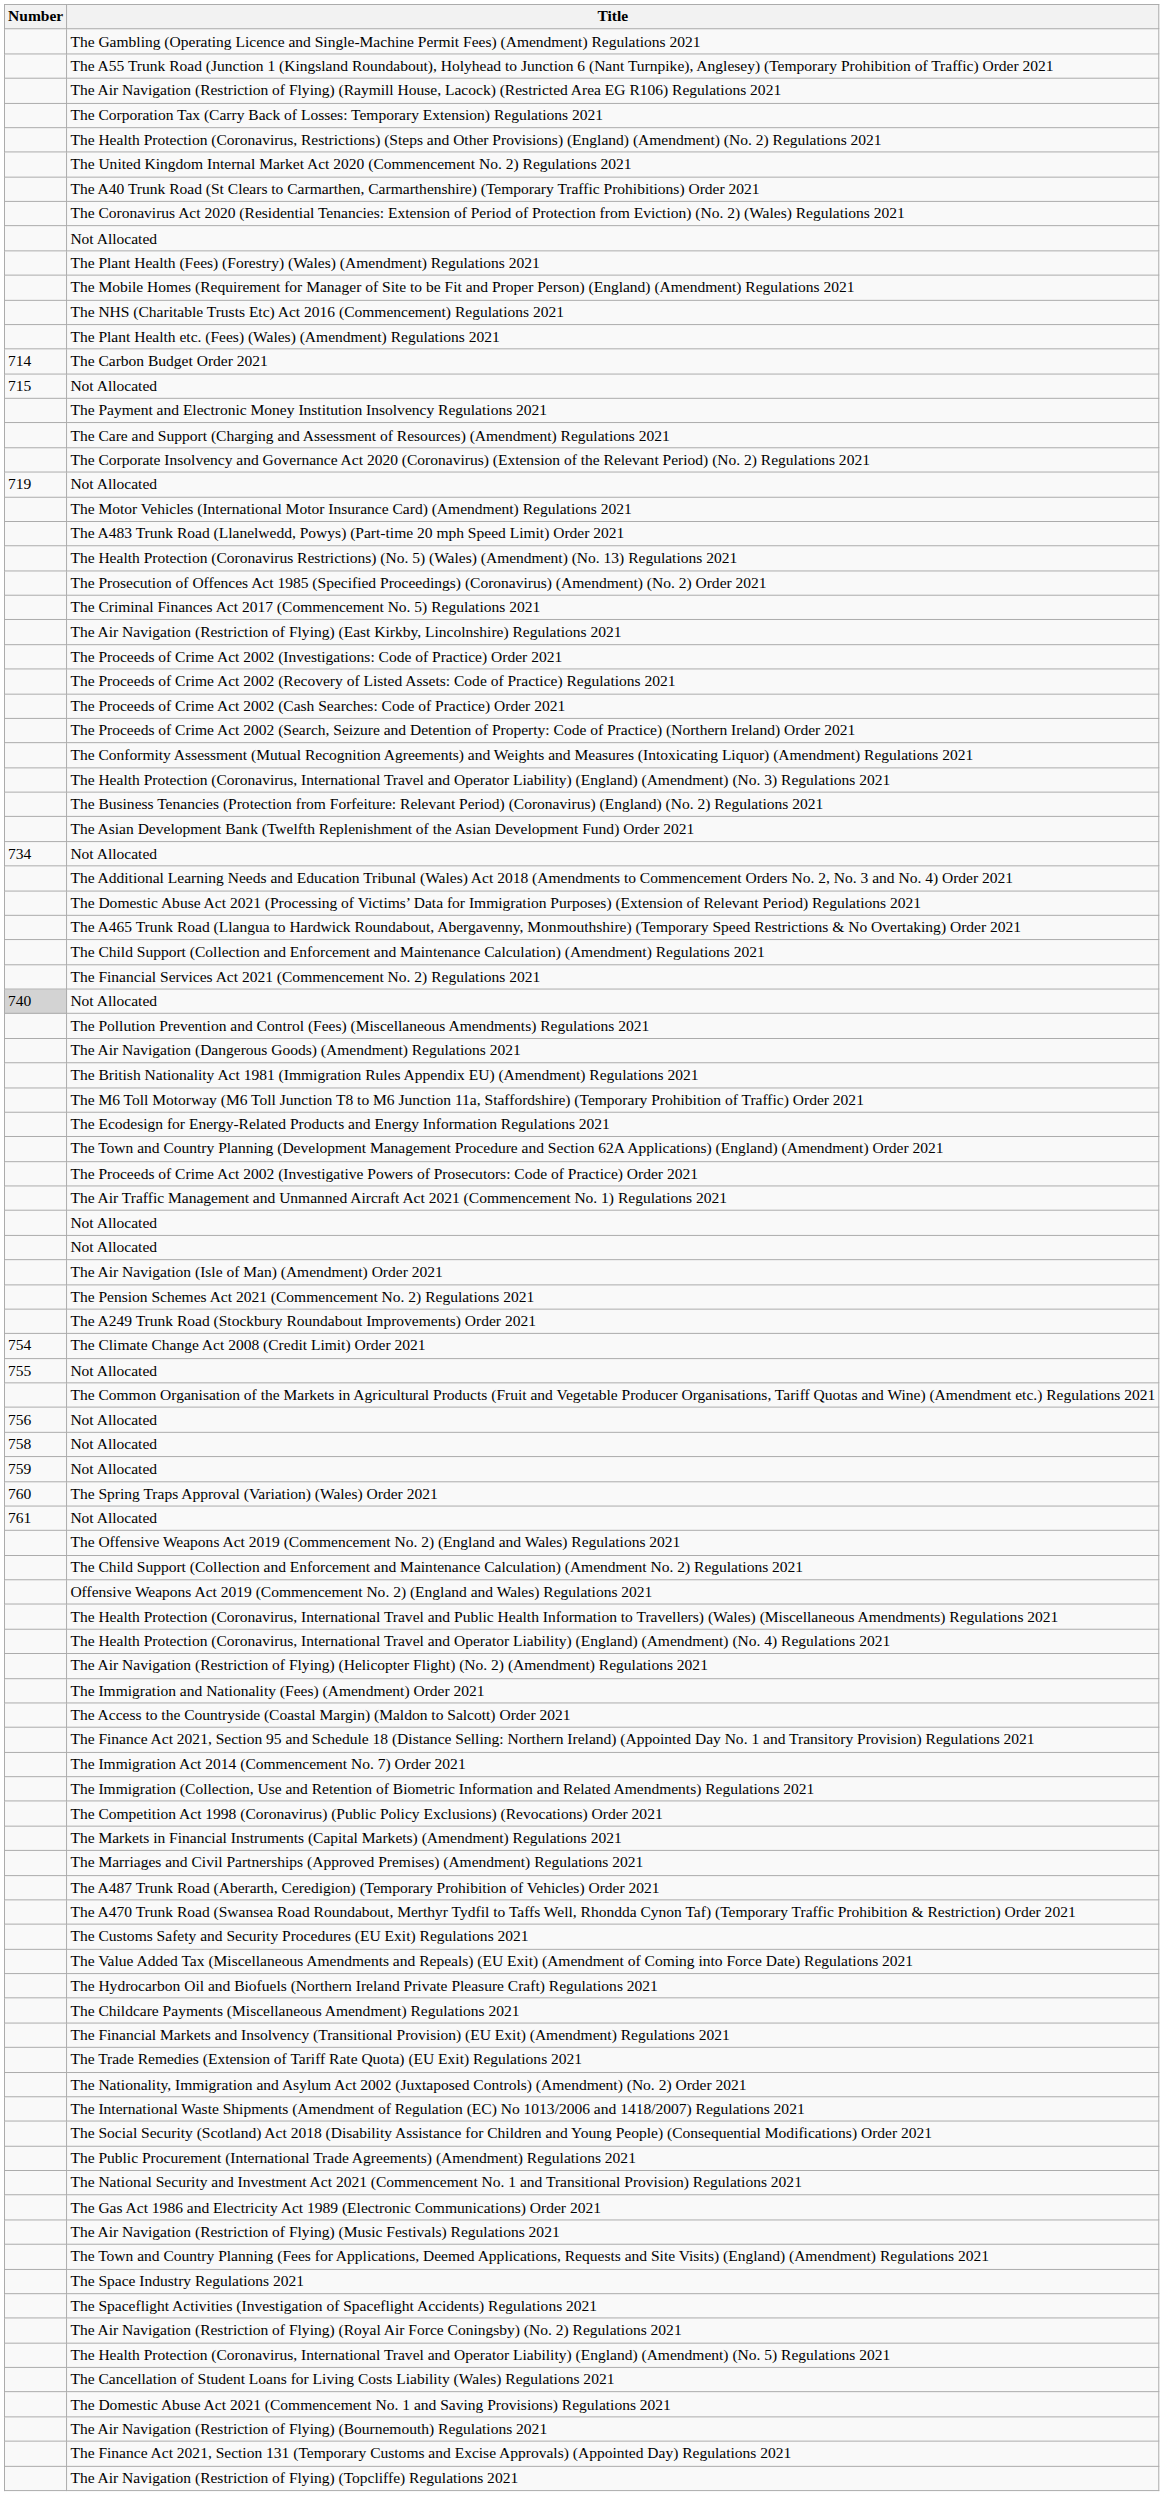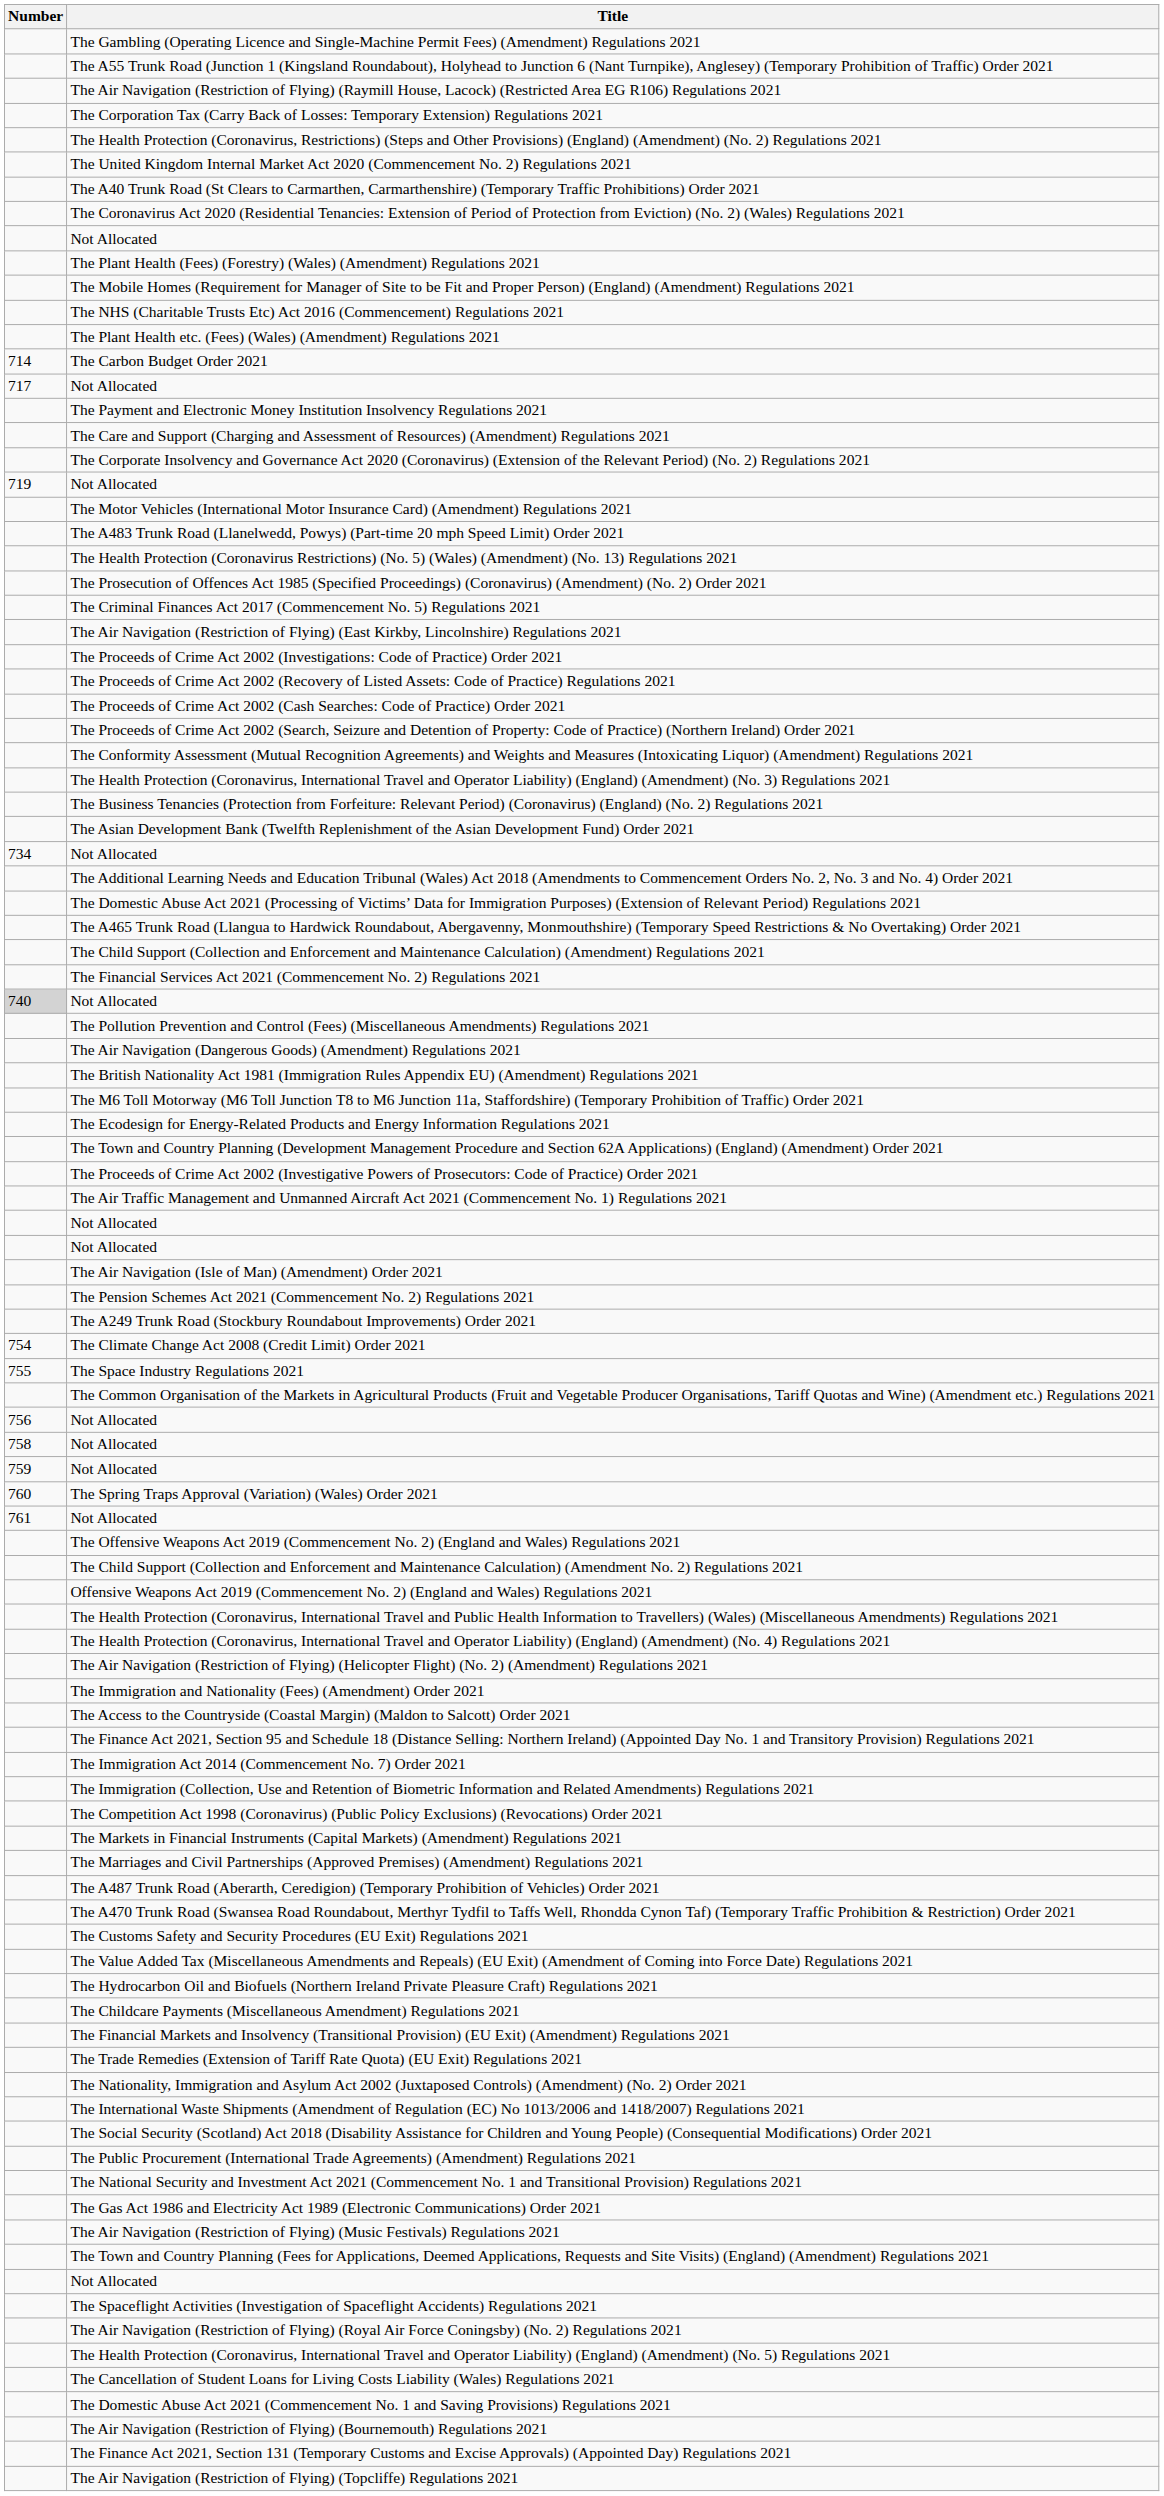(20, 386) 715 -> (20, 386) 717
(114, 1370) Not Allocated -> (187, 1370) The Space Industry Regulations 2021
(187, 2281) The Space Industry Regulations 2021 -> (114, 2281) Not Allocated
